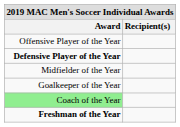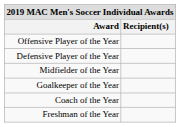(67, 56) bold -> (68, 56) normal
(88, 100) lightgreen background -> (87, 100) no background
(79, 115) bold -> (81, 115) normal
